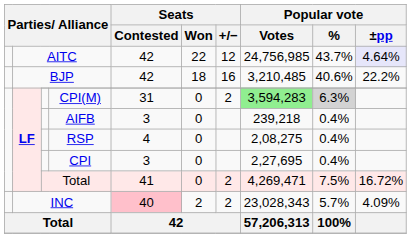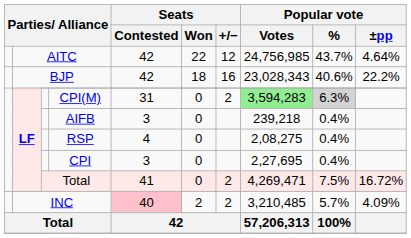(381, 56) lavender background -> (381, 56) no background
(277, 77) 3,210,485 -> (277, 77) 23,028,343
(277, 202) 23,028,343 -> (277, 202) 3,210,485
